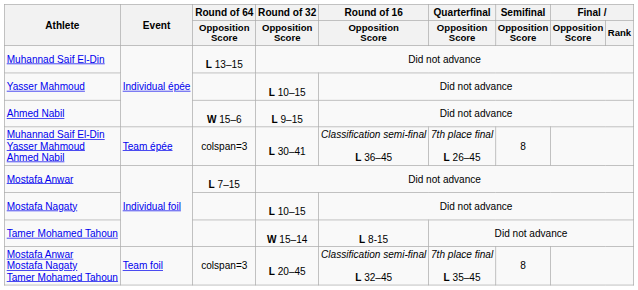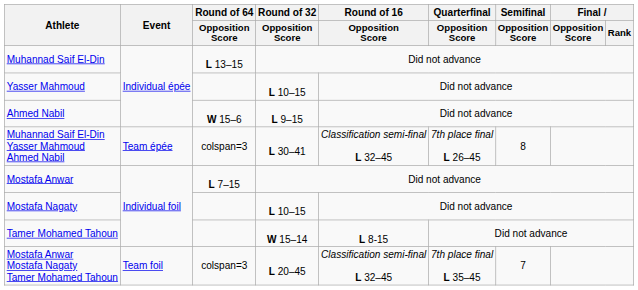(374, 147) Classification semi-final L 36–45 -> (374, 147) Classification semi-final L 32–45
(523, 266) 8 -> (523, 266) 7
